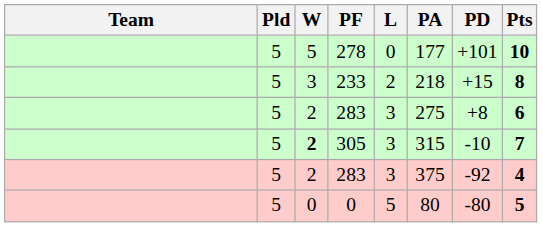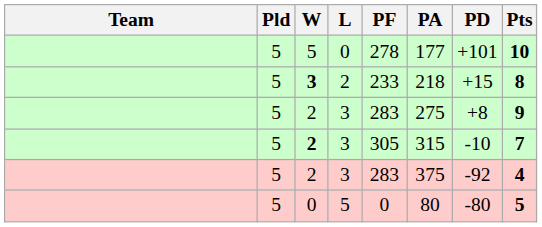columns swapped: (391, 19) <-> (351, 19)
(312, 81) normal -> (312, 81) bold
(520, 112) 6 -> (520, 112) 9
